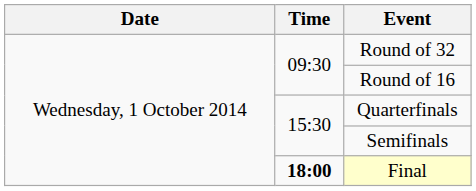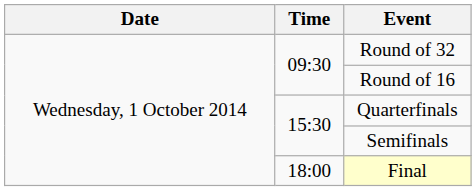(309, 170) bold -> (309, 170) normal
